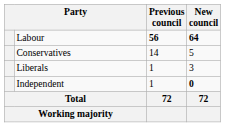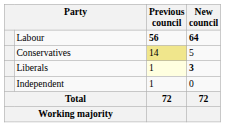(154, 53) no background -> (154, 53) khaki background
(151, 68) no background -> (151, 68) lightyellow background
(191, 68) normal -> (191, 68) bold
(191, 83) bold -> (191, 83) normal
